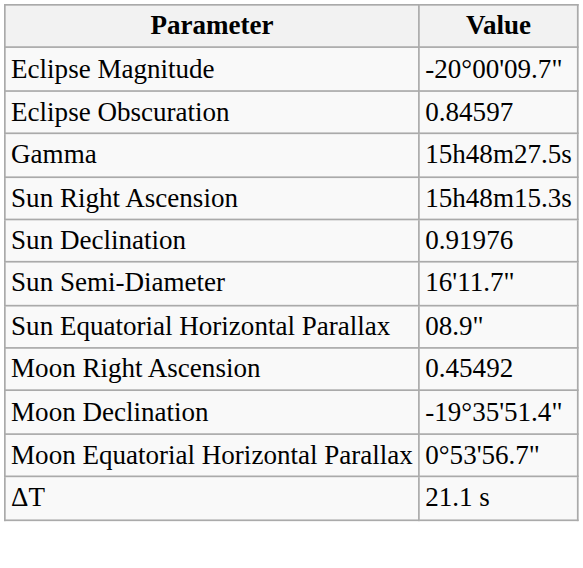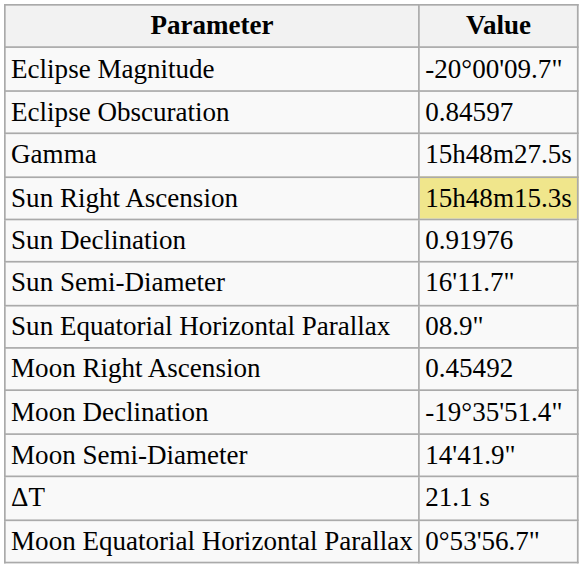(499, 197) no background -> (499, 197) khaki background
+ row: (129, 454)
rows swapped: (212, 454) <-> (28, 497)
